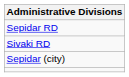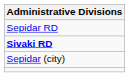(28, 43) normal -> (29, 43) bold
